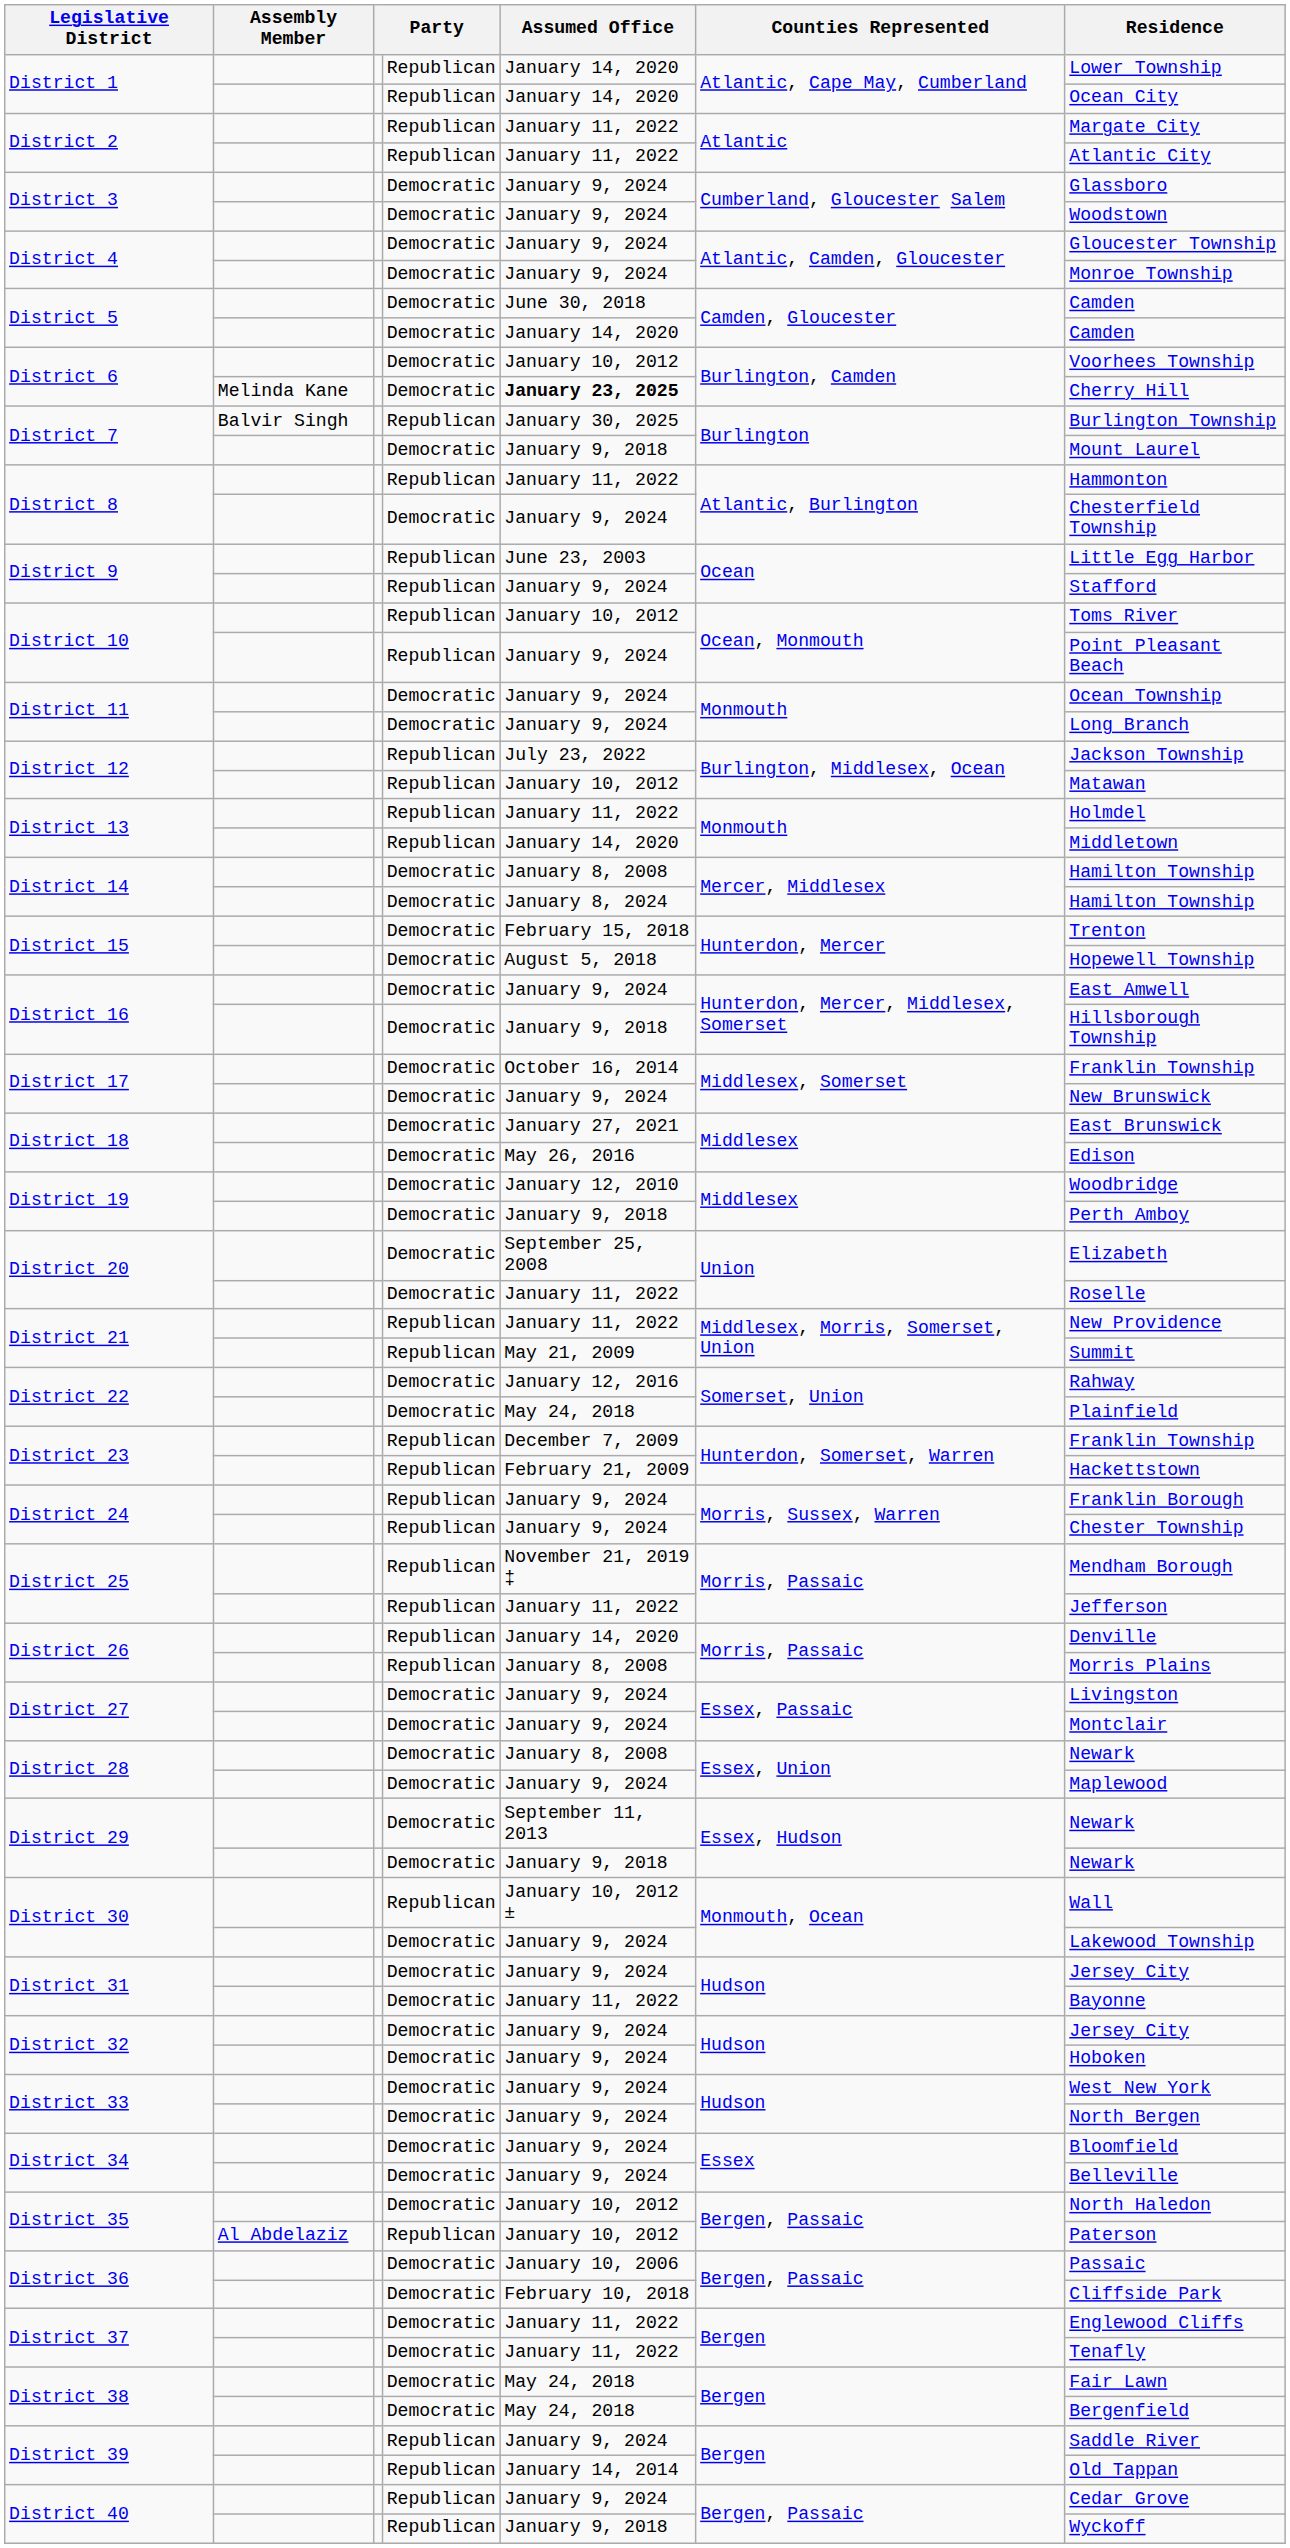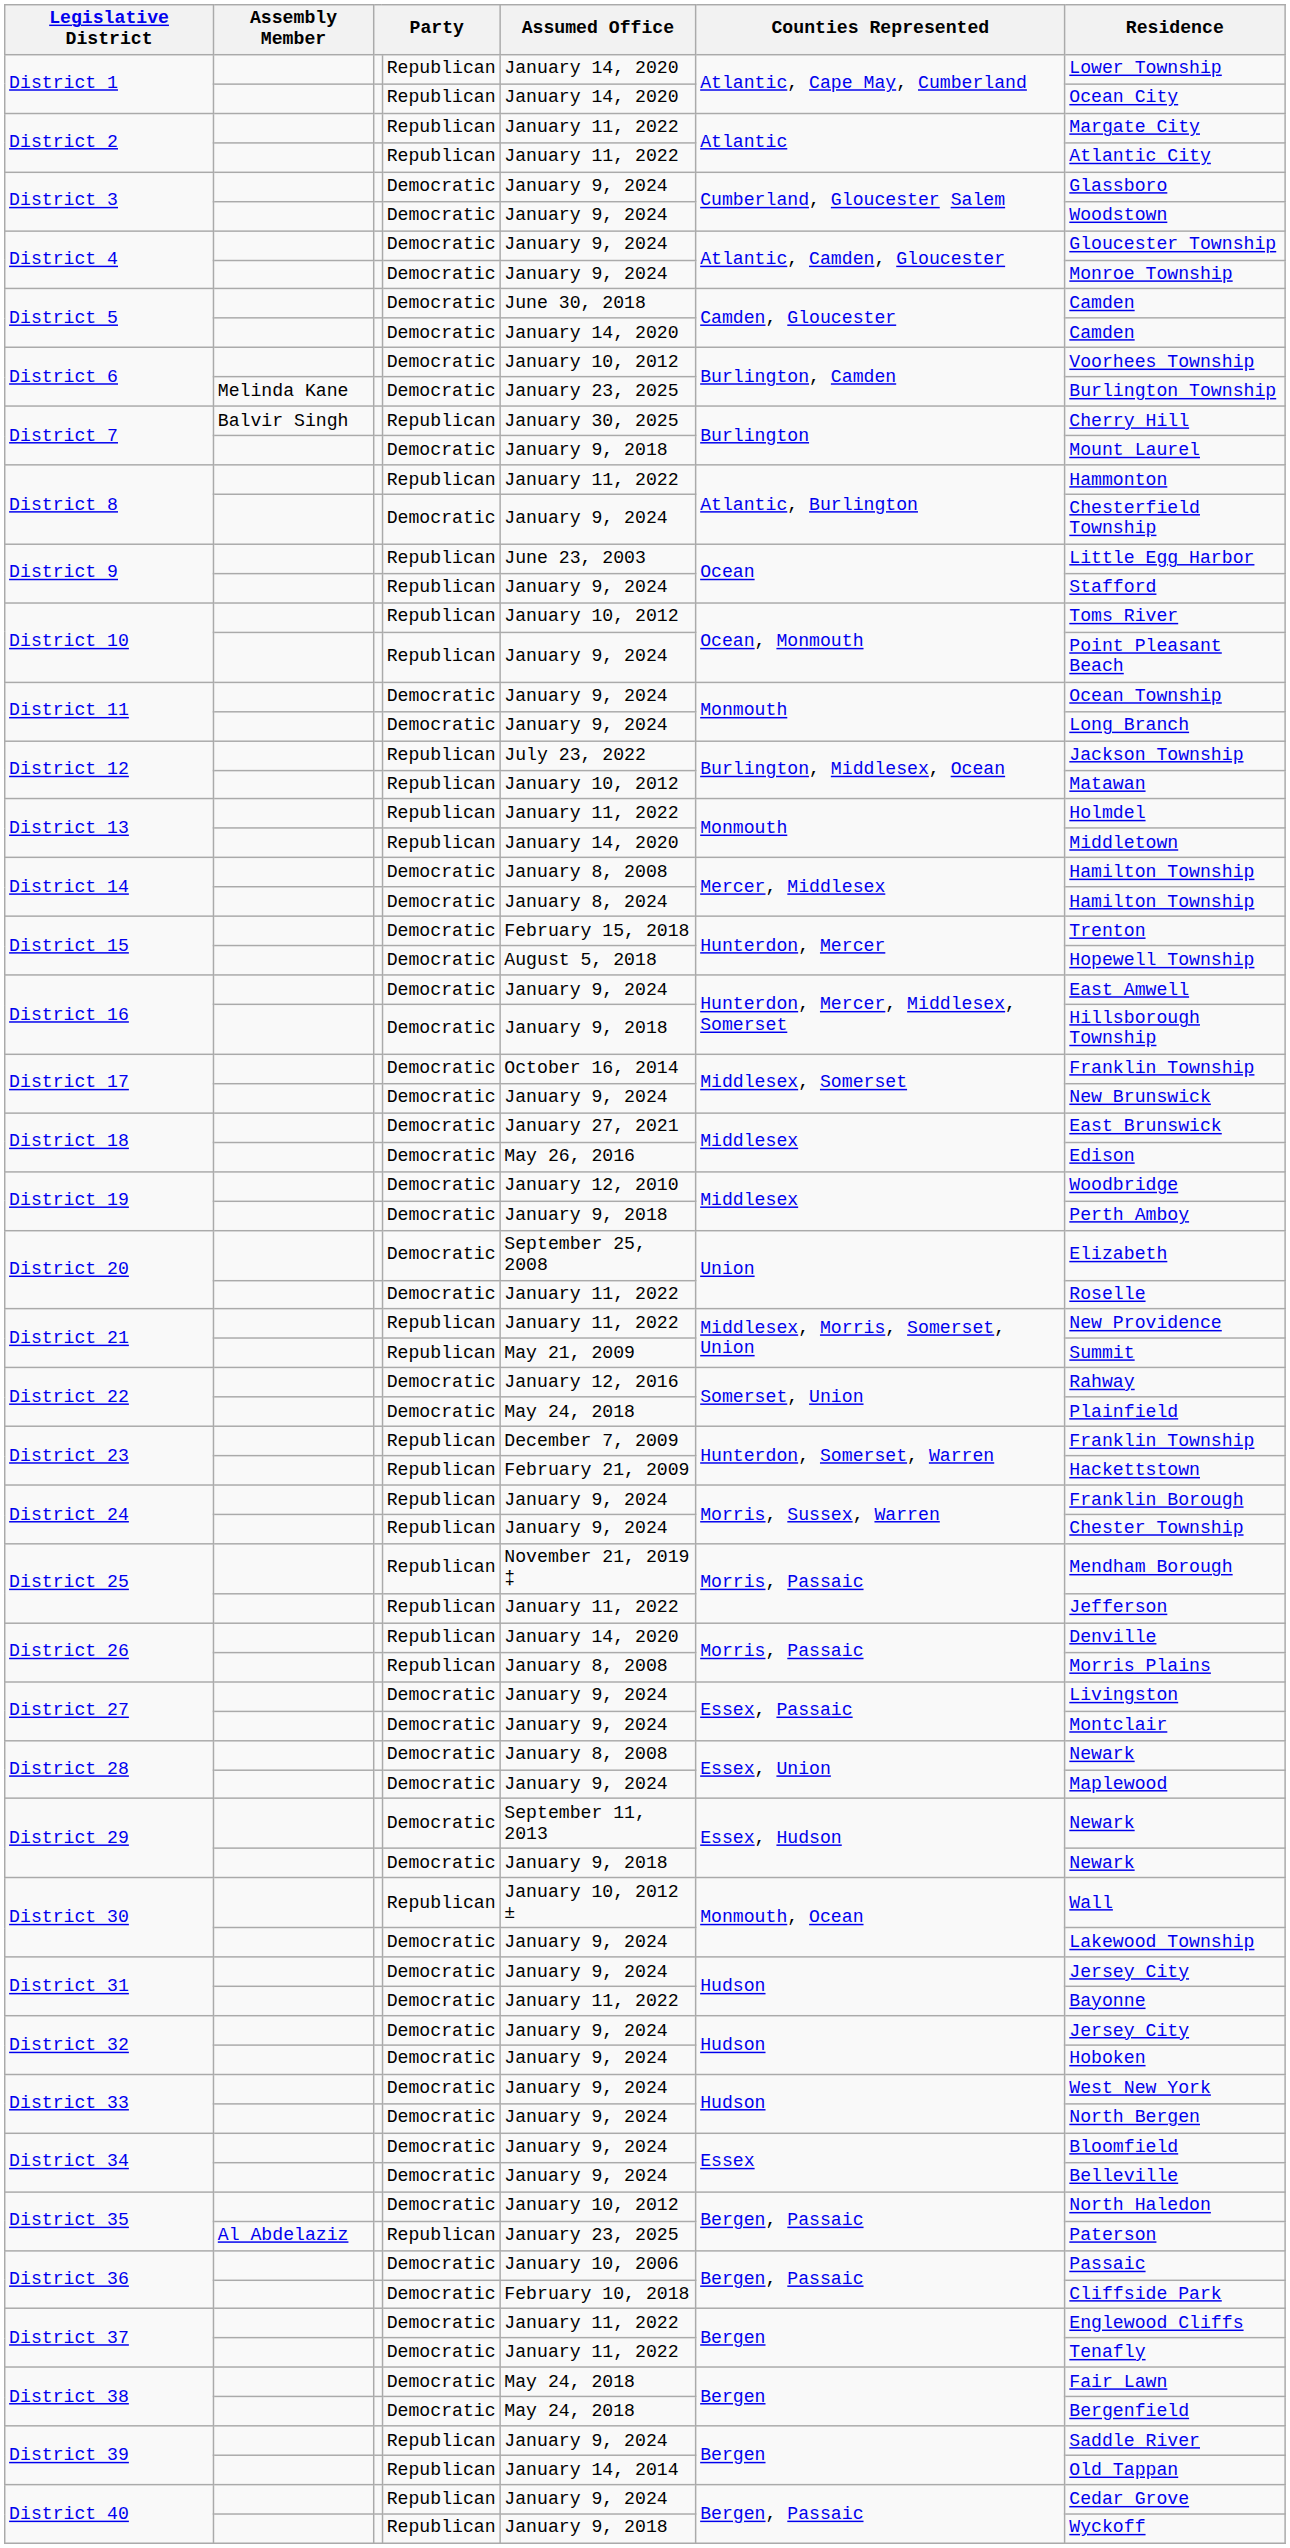(591, 392) bold -> (591, 392) normal
(1129, 392) Cherry Hill -> (1173, 392) Burlington Township
(1173, 421) Burlington Township -> (1129, 421) Cherry Hill
(591, 2236) January 10, 2012 -> (591, 2236) January 23, 2025
